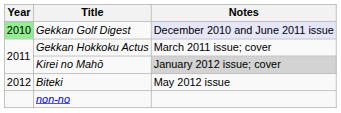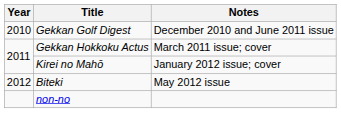(19, 30) lightgreen background -> (19, 30) no background
(244, 30) lavender background -> (244, 30) no background
(217, 64) lightgrey background -> (217, 64) no background
